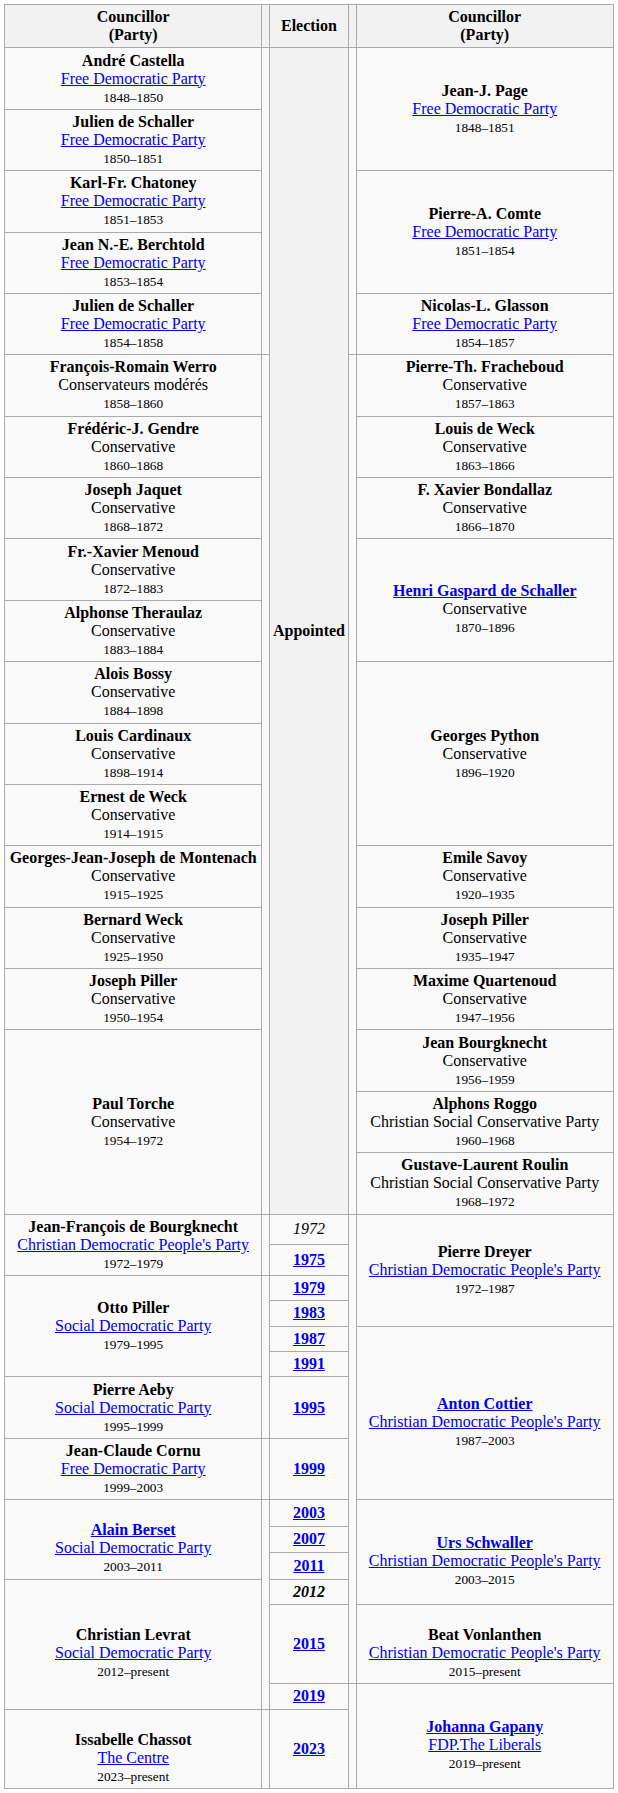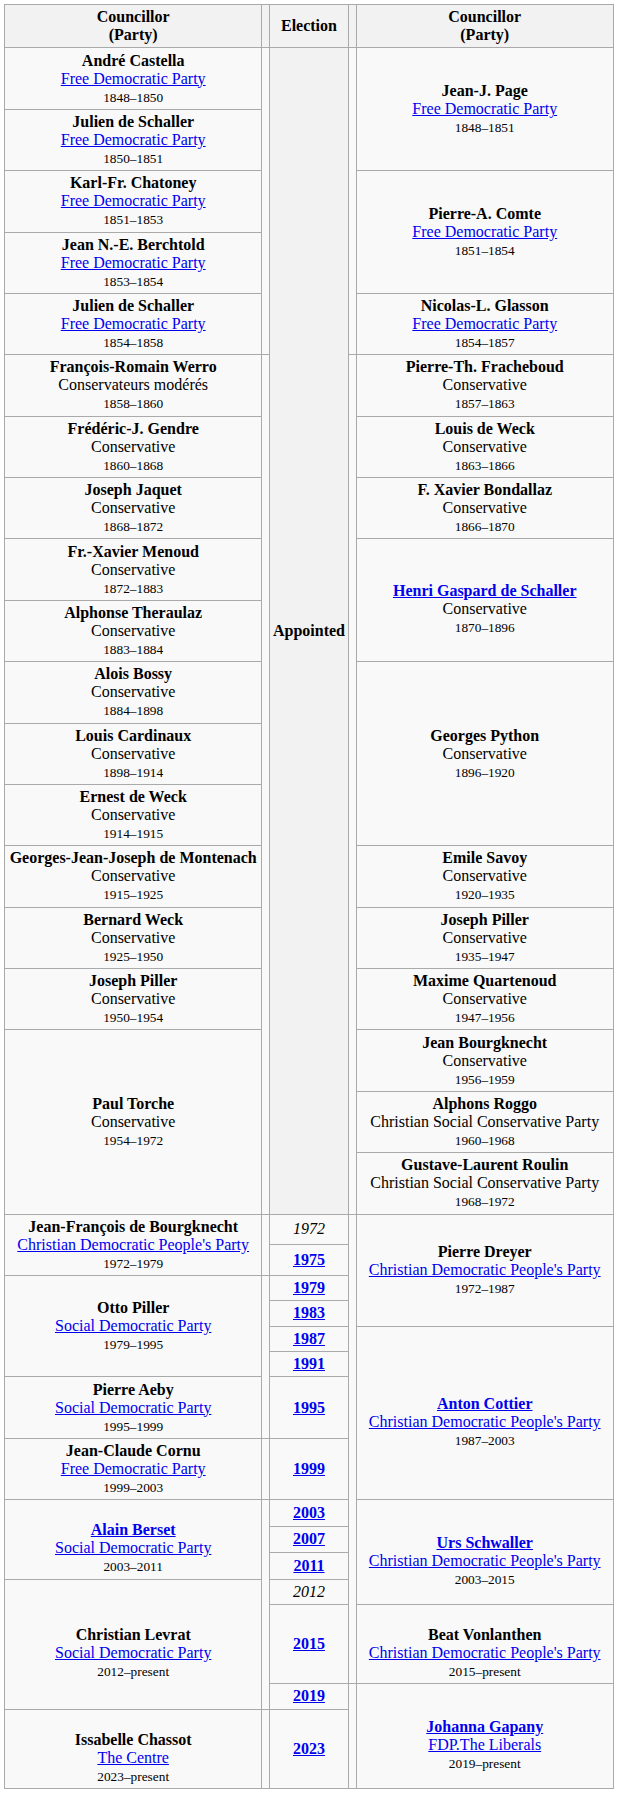(309, 1591) bold -> (309, 1591) normal
